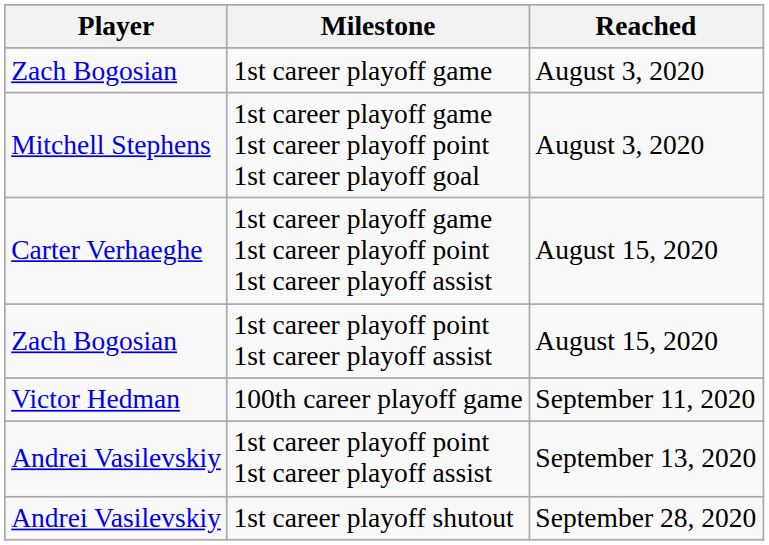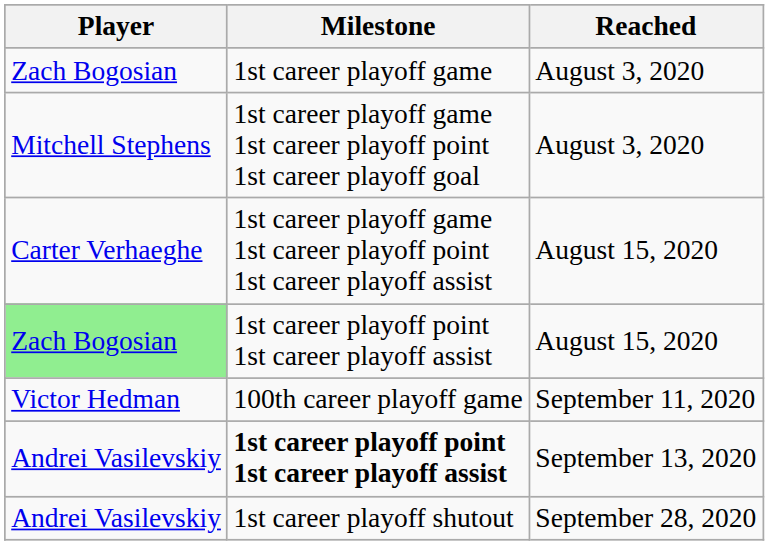(94, 340) no background -> (94, 340) lightgreen background
(363, 458) normal -> (370, 458) bold
